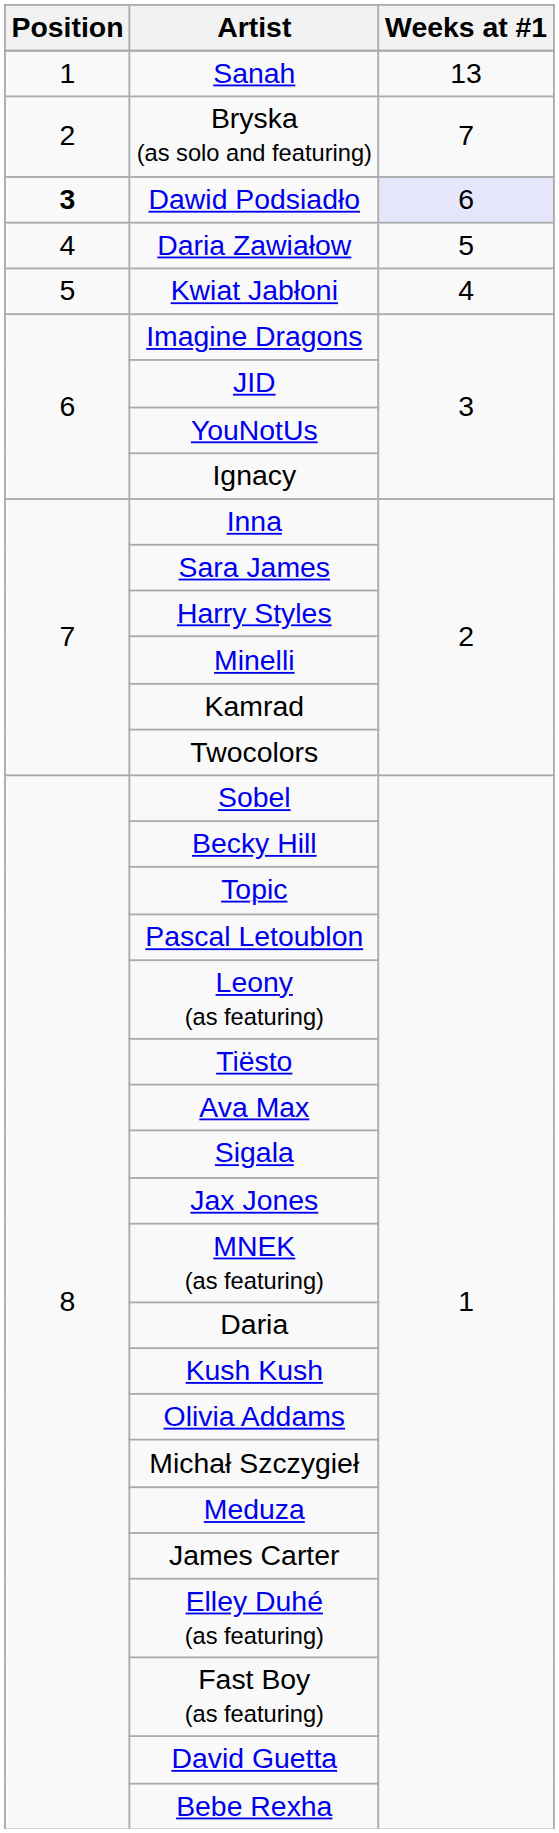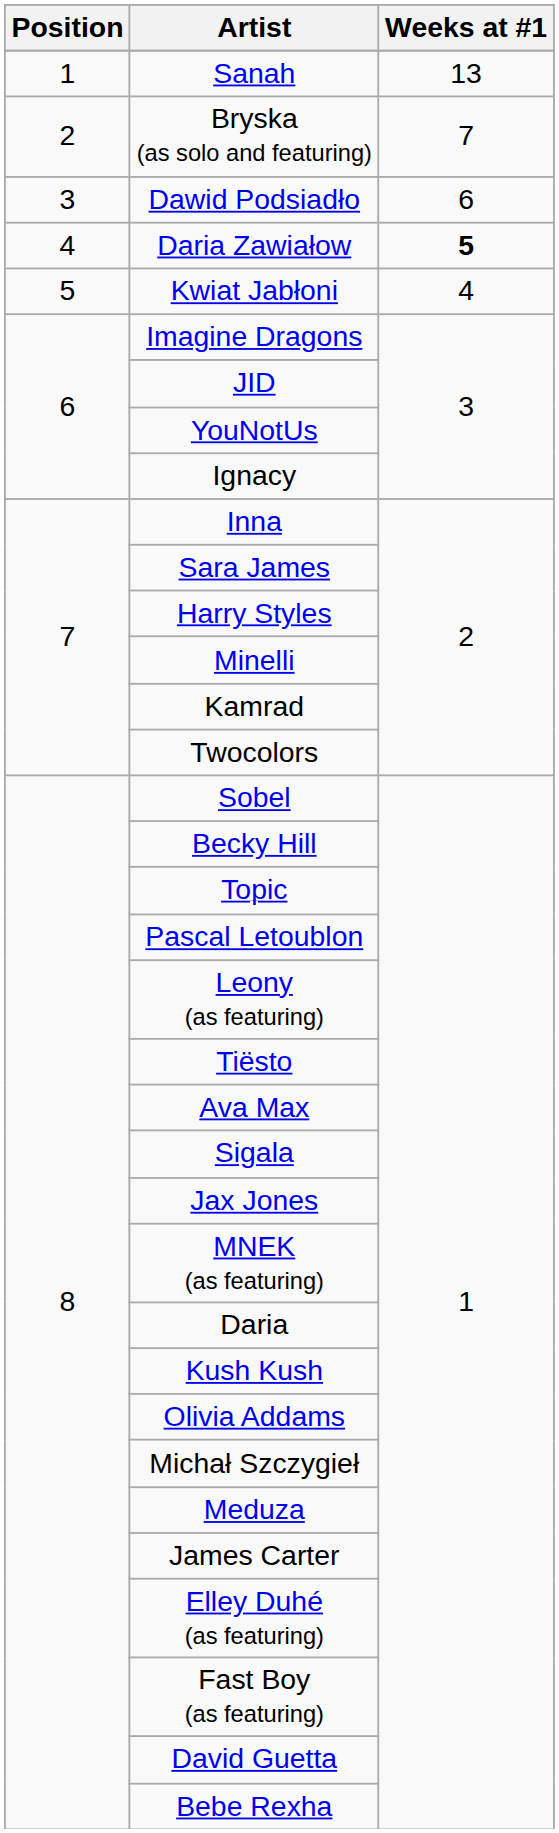(67, 198) bold -> (67, 198) normal
(466, 198) lavender background -> (466, 198) no background
(466, 244) normal -> (466, 244) bold
